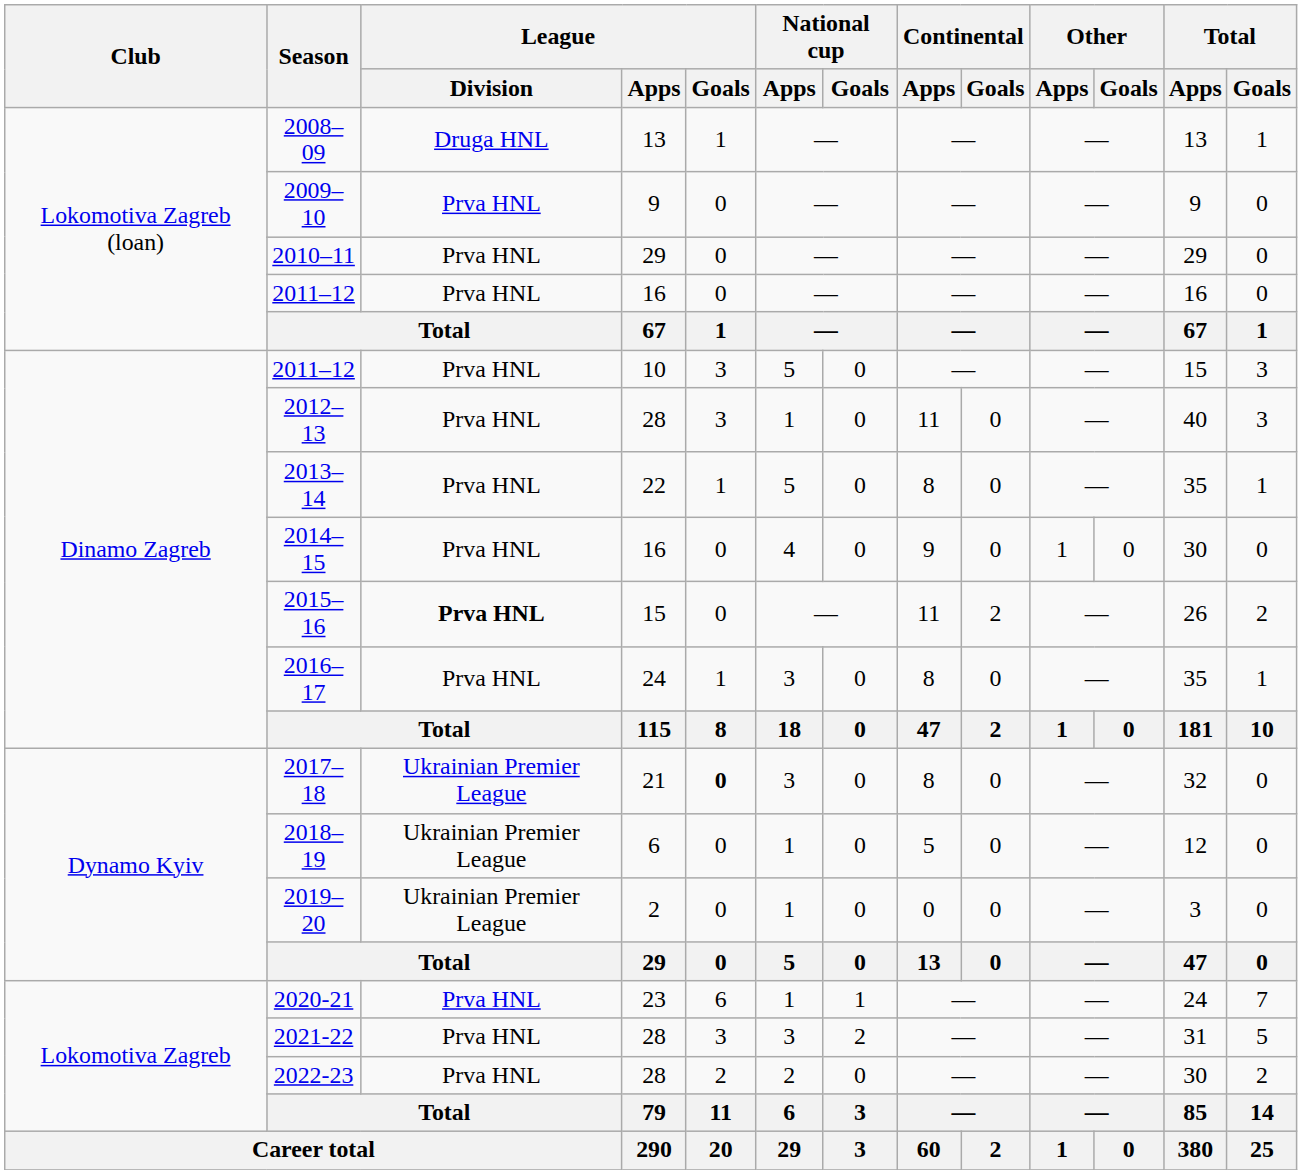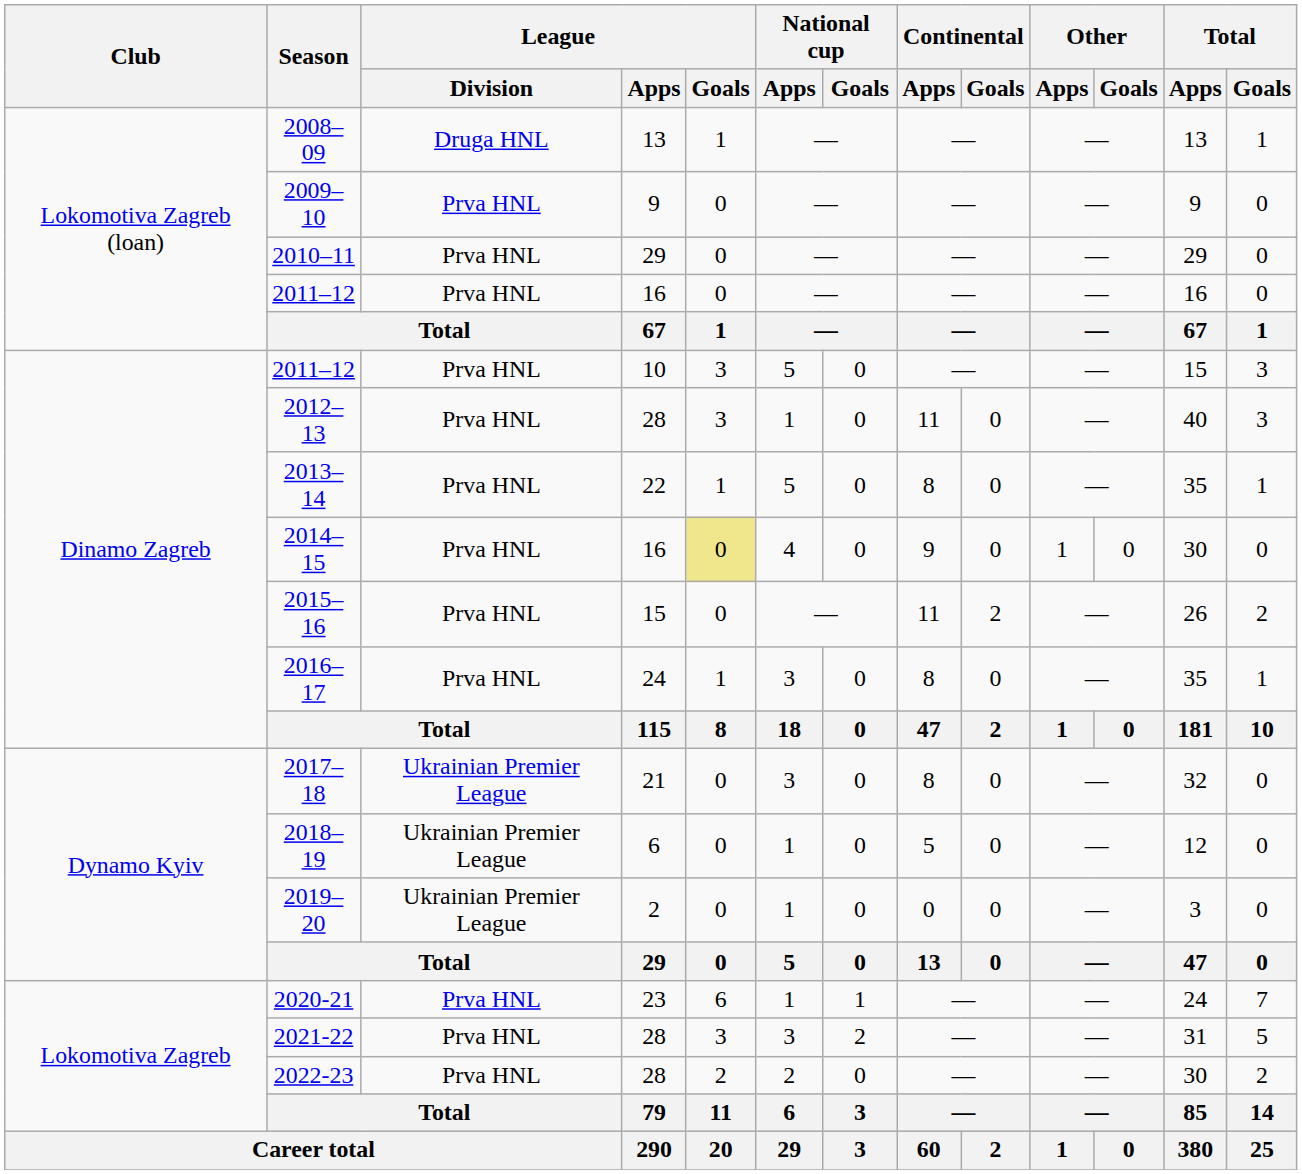(721, 549) no background -> (721, 549) khaki background
(491, 613) bold -> (491, 613) normal
(721, 780) bold -> (721, 780) normal
